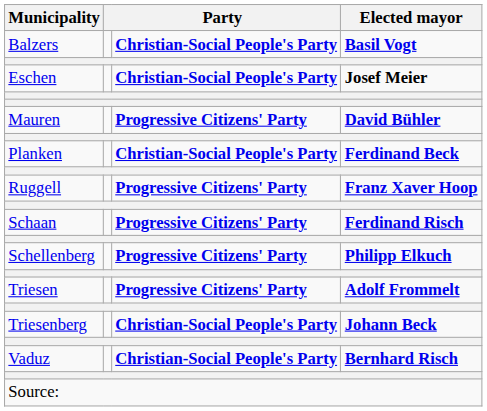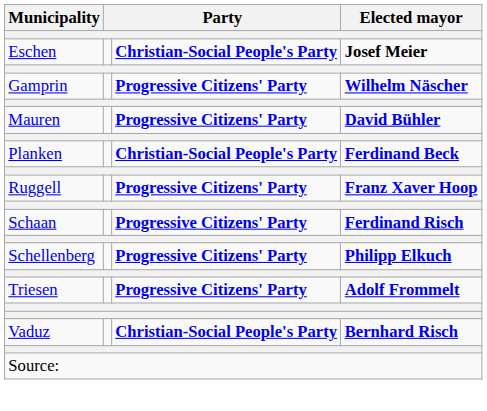- row: (33, 44)
+ row: (38, 85)
- row: (48, 324)
